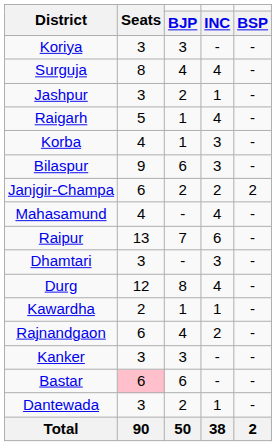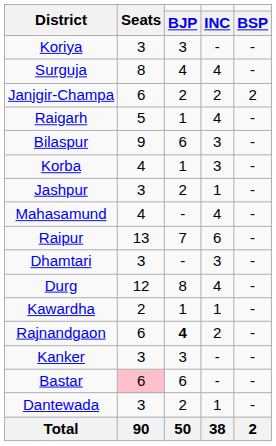rows swapped: (61, 94) <-> (61, 190)
rows swapped: (61, 142) <-> (61, 166)
(183, 333) normal -> (183, 333) bold
